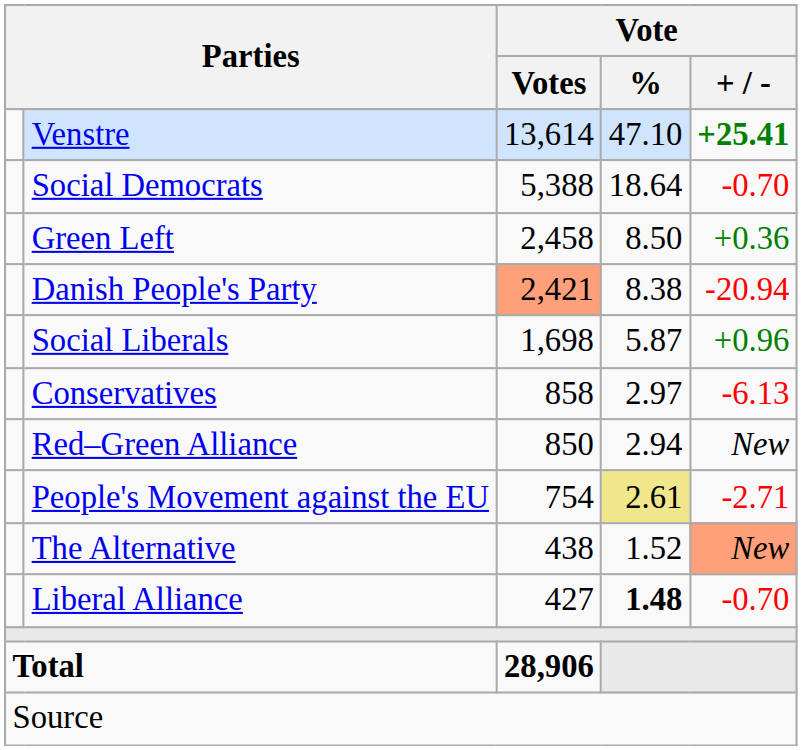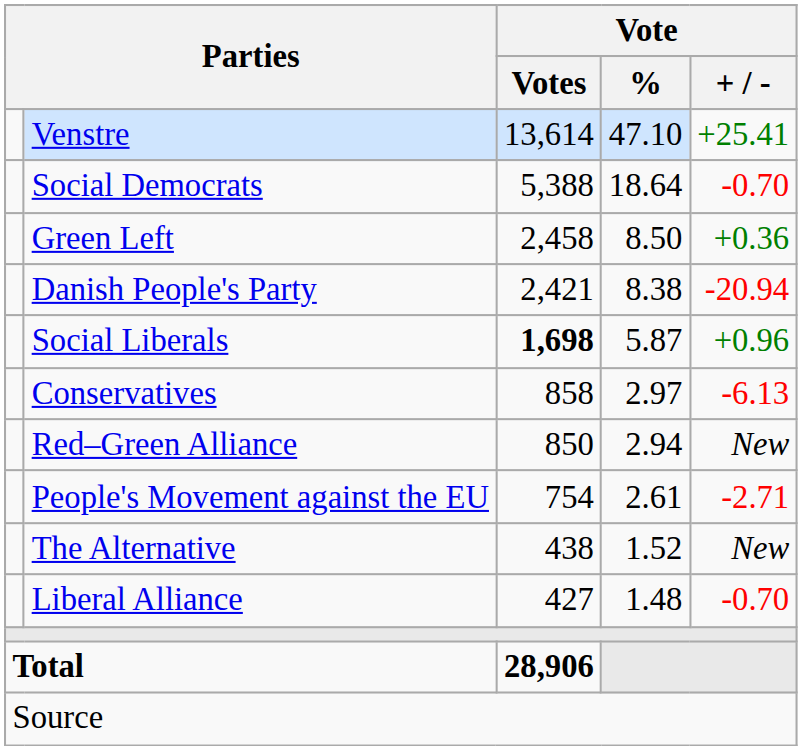(743, 133) bold -> (743, 133) normal
(557, 289) lightsalmon background -> (557, 289) no background
(557, 340) normal -> (557, 340) bold
(654, 496) khaki background -> (654, 496) no background
(760, 548) lightsalmon background -> (760, 548) no background
(654, 599) bold -> (654, 599) normal
